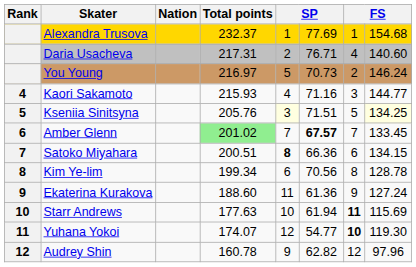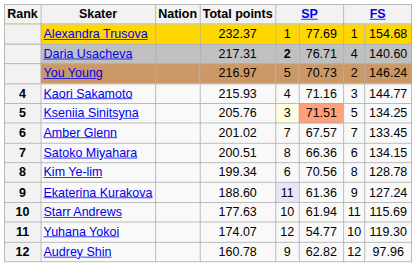(287, 53) normal -> (287, 53) bold
(321, 113) no background -> (321, 113) lightsalmon background
(388, 113) lightyellow background -> (388, 113) no background
(238, 133) lightgreen background -> (238, 133) no background
(321, 133) bold -> (321, 133) normal
(287, 152) bold -> (287, 152) normal
(287, 192) no background -> (287, 192) lavender background
(354, 212) bold -> (354, 212) normal
(354, 232) bold -> (354, 232) normal
